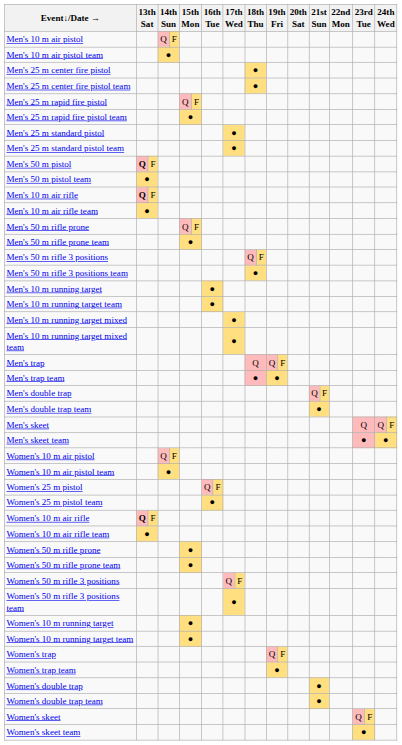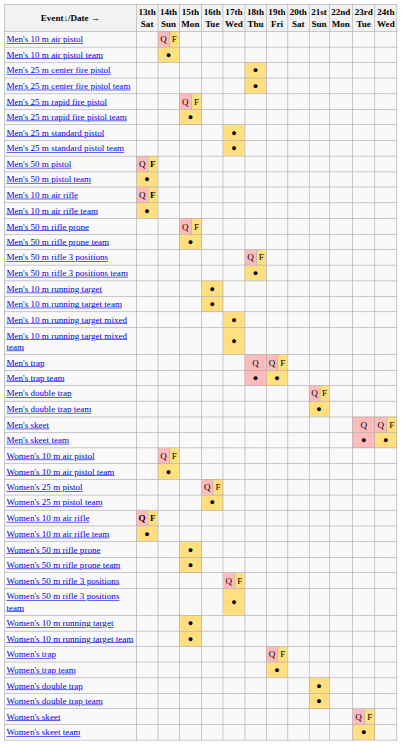(142, 164) bold -> (142, 164) normal
(153, 164) normal -> (153, 164) bold
(142, 195) bold -> (142, 195) normal
(153, 195) normal -> (153, 195) bold
(153, 518) normal -> (153, 518) bold
